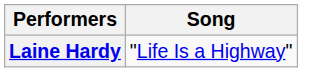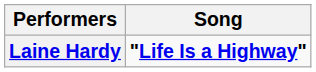(211, 50) normal -> (218, 50) bold
